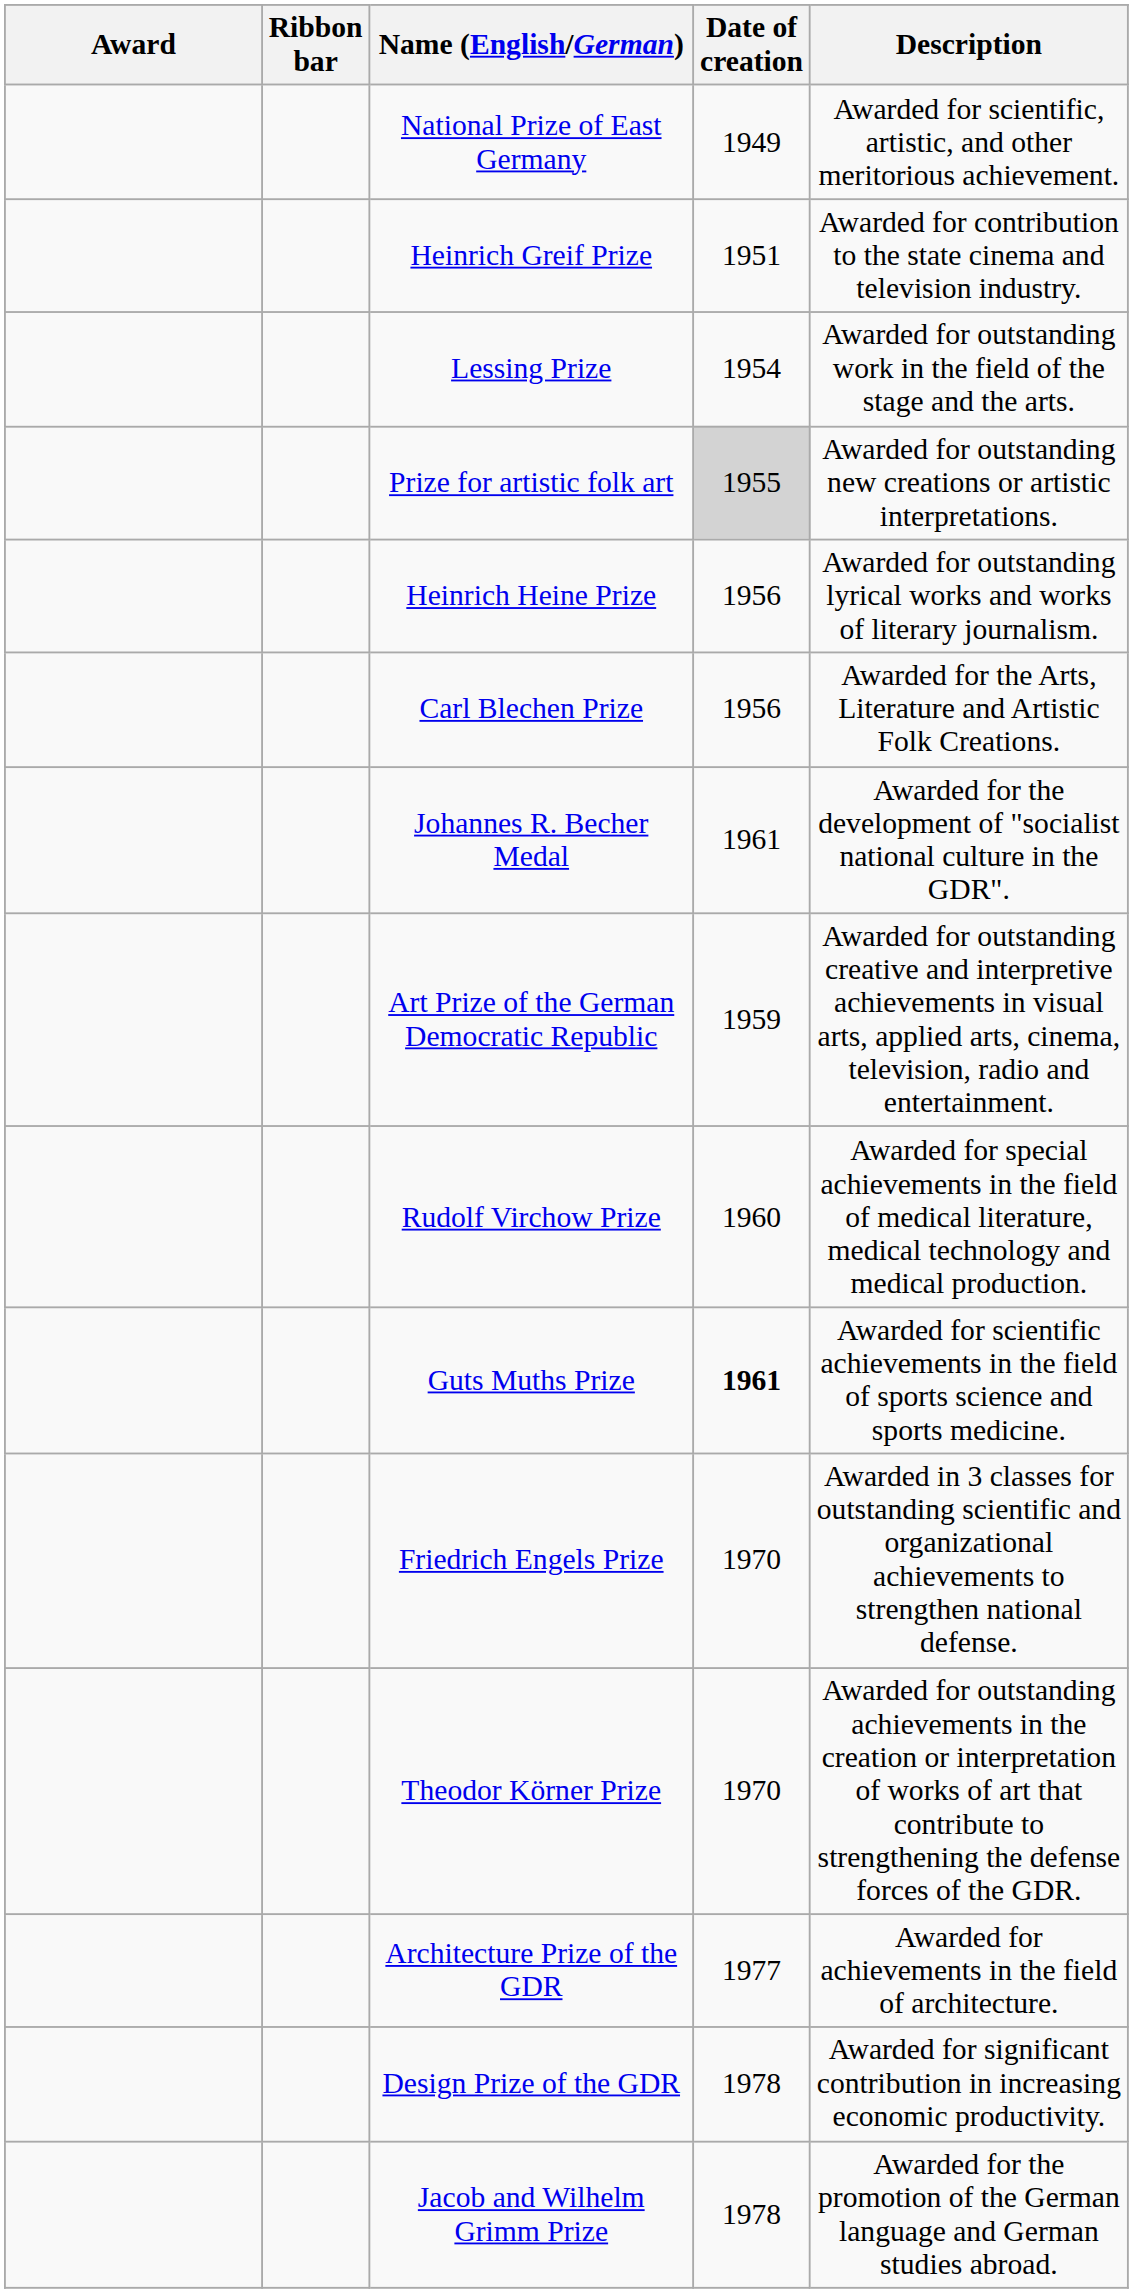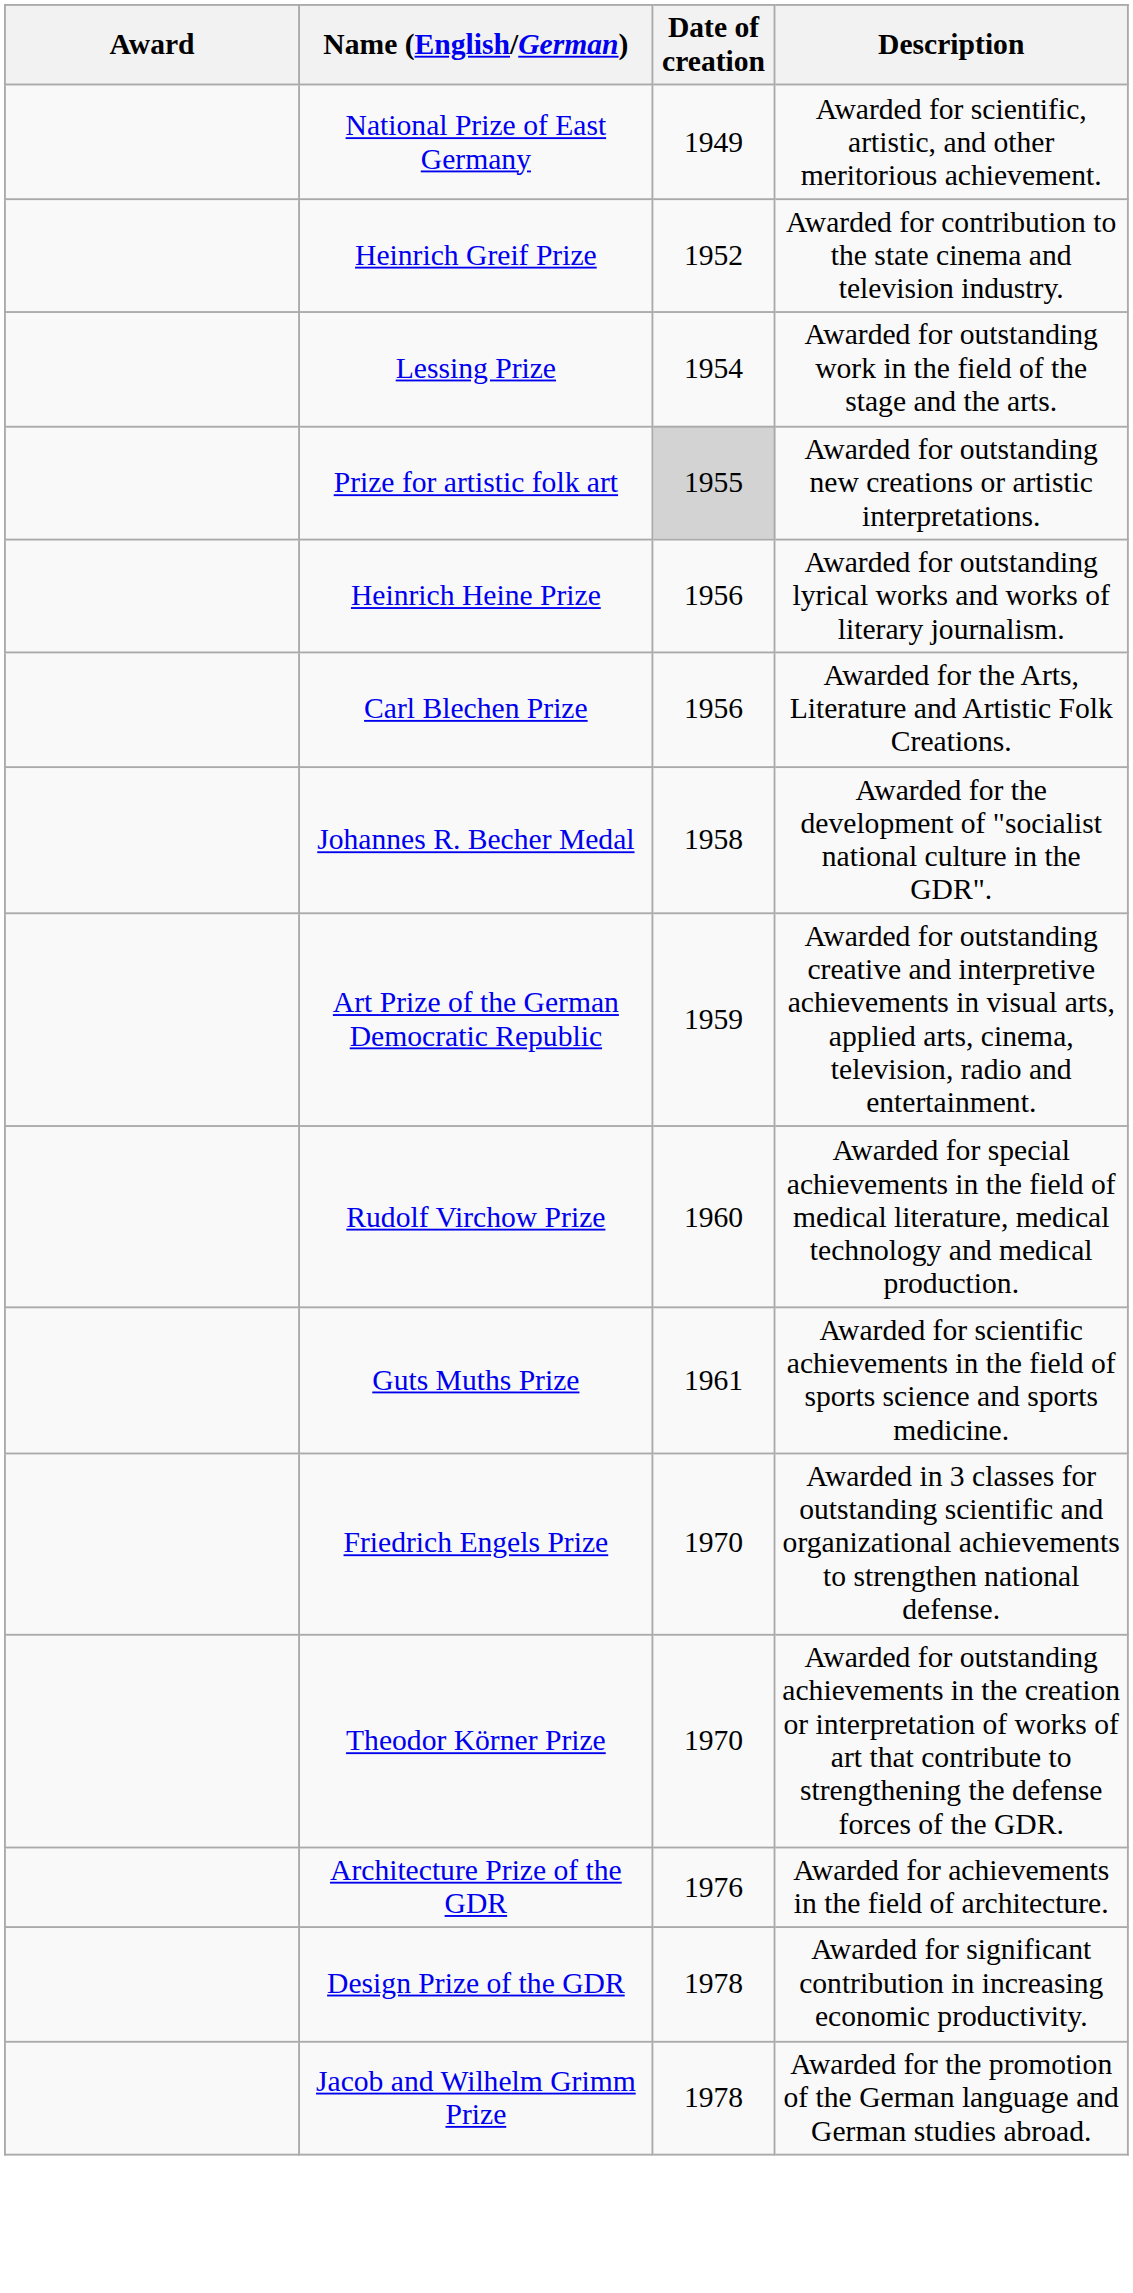- column: (316, 44)
(752, 255) 1951 -> (714, 255) 1952
(752, 839) 1961 -> (714, 839) 1958
(752, 1379) bold -> (714, 1379) normal
(752, 1970) 1977 -> (714, 1886) 1976
